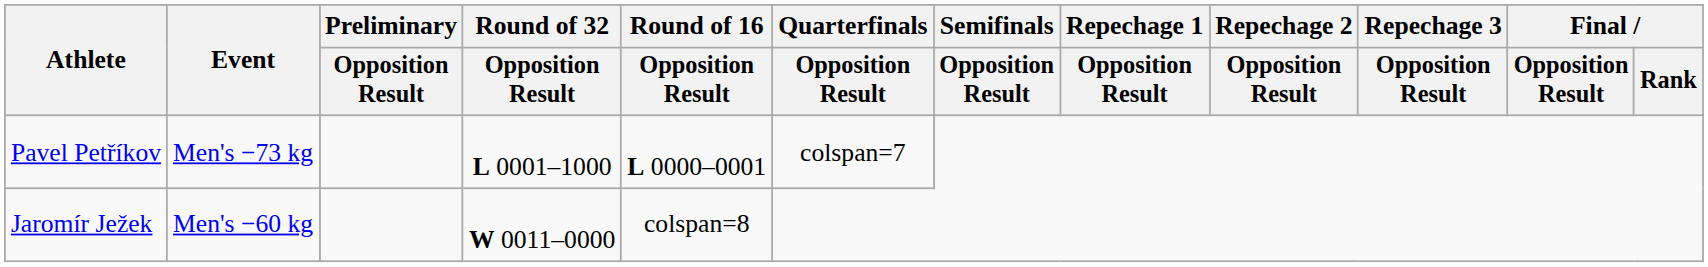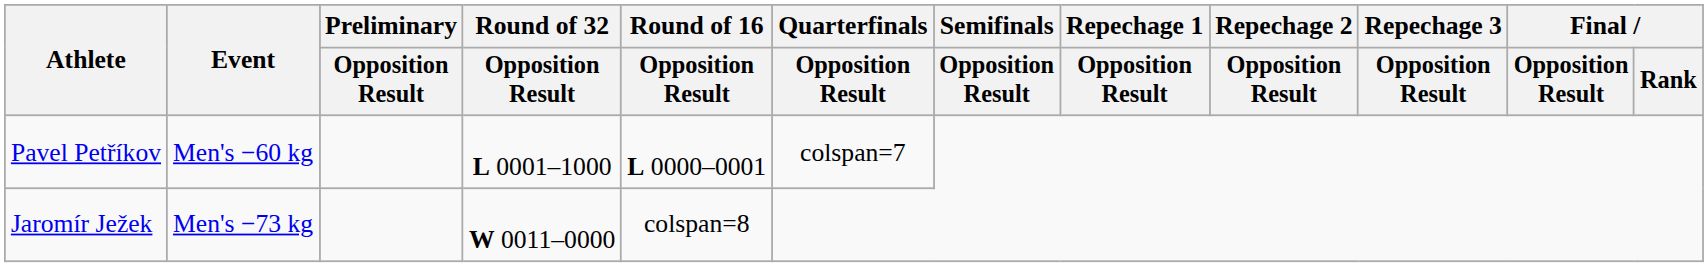(243, 151) Men's −73 kg -> (243, 151) Men's −60 kg
(243, 224) Men's −60 kg -> (243, 224) Men's −73 kg
